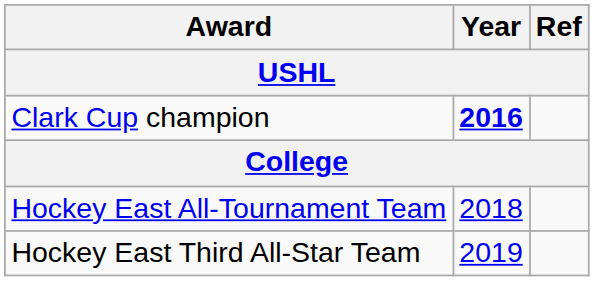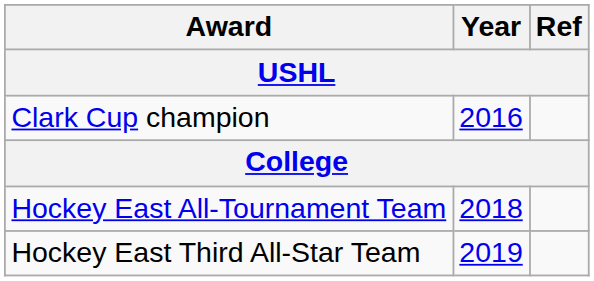(491, 117) bold -> (491, 117) normal
